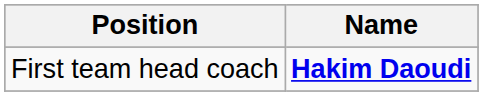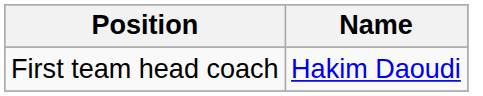(381, 68) bold -> (376, 68) normal
